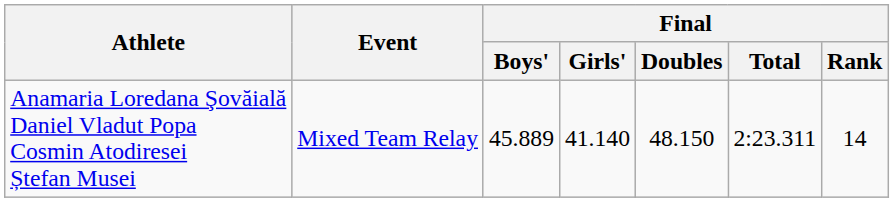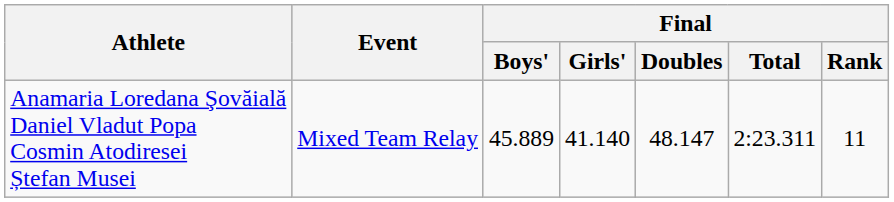(682, 138) 48.150 -> (682, 138) 48.147
(855, 138) 14 -> (855, 138) 11
